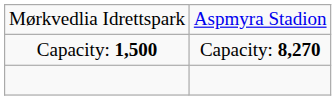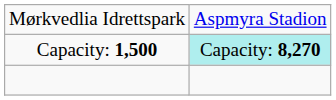(260, 49) no background -> (260, 49) paleturquoise background
